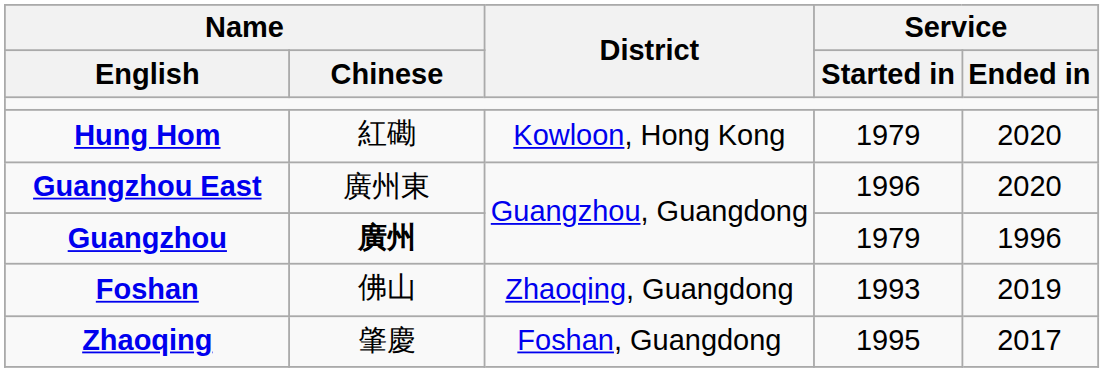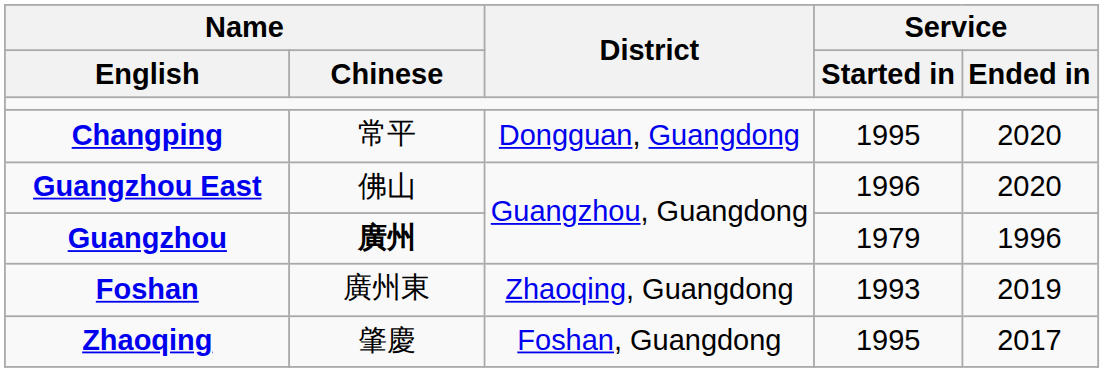- row: (147, 135)
+ row: (147, 135)
(387, 185) 廣州東 -> (387, 185) 佛山
(387, 288) 佛山 -> (387, 288) 廣州東
